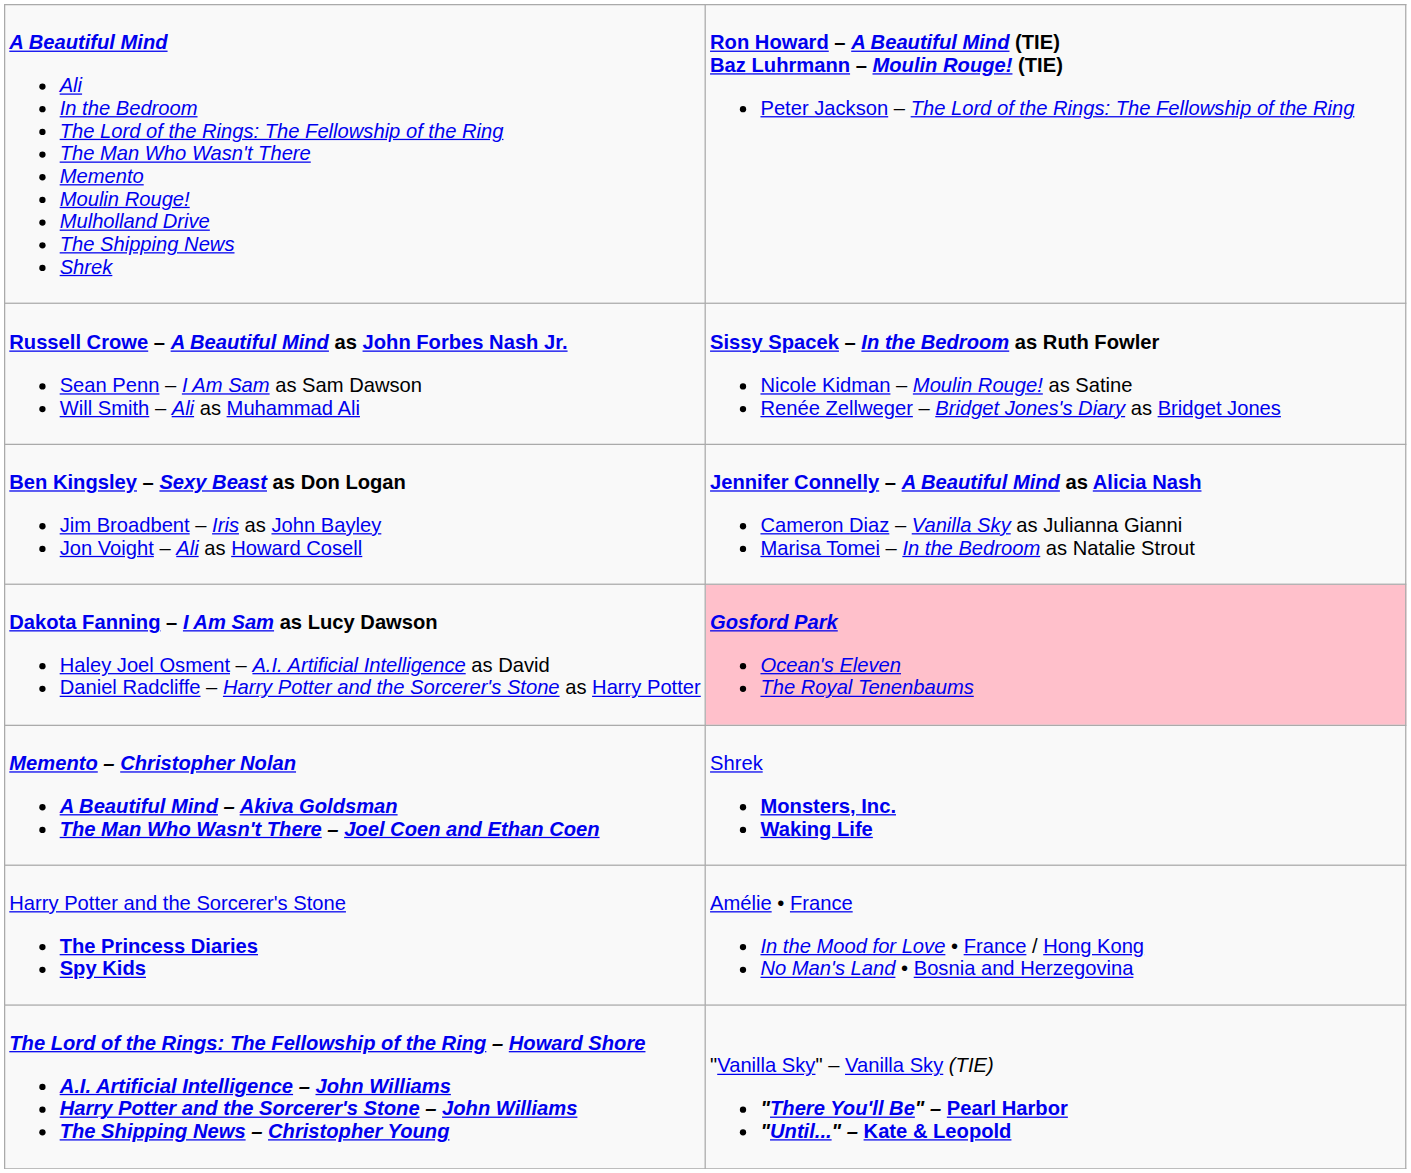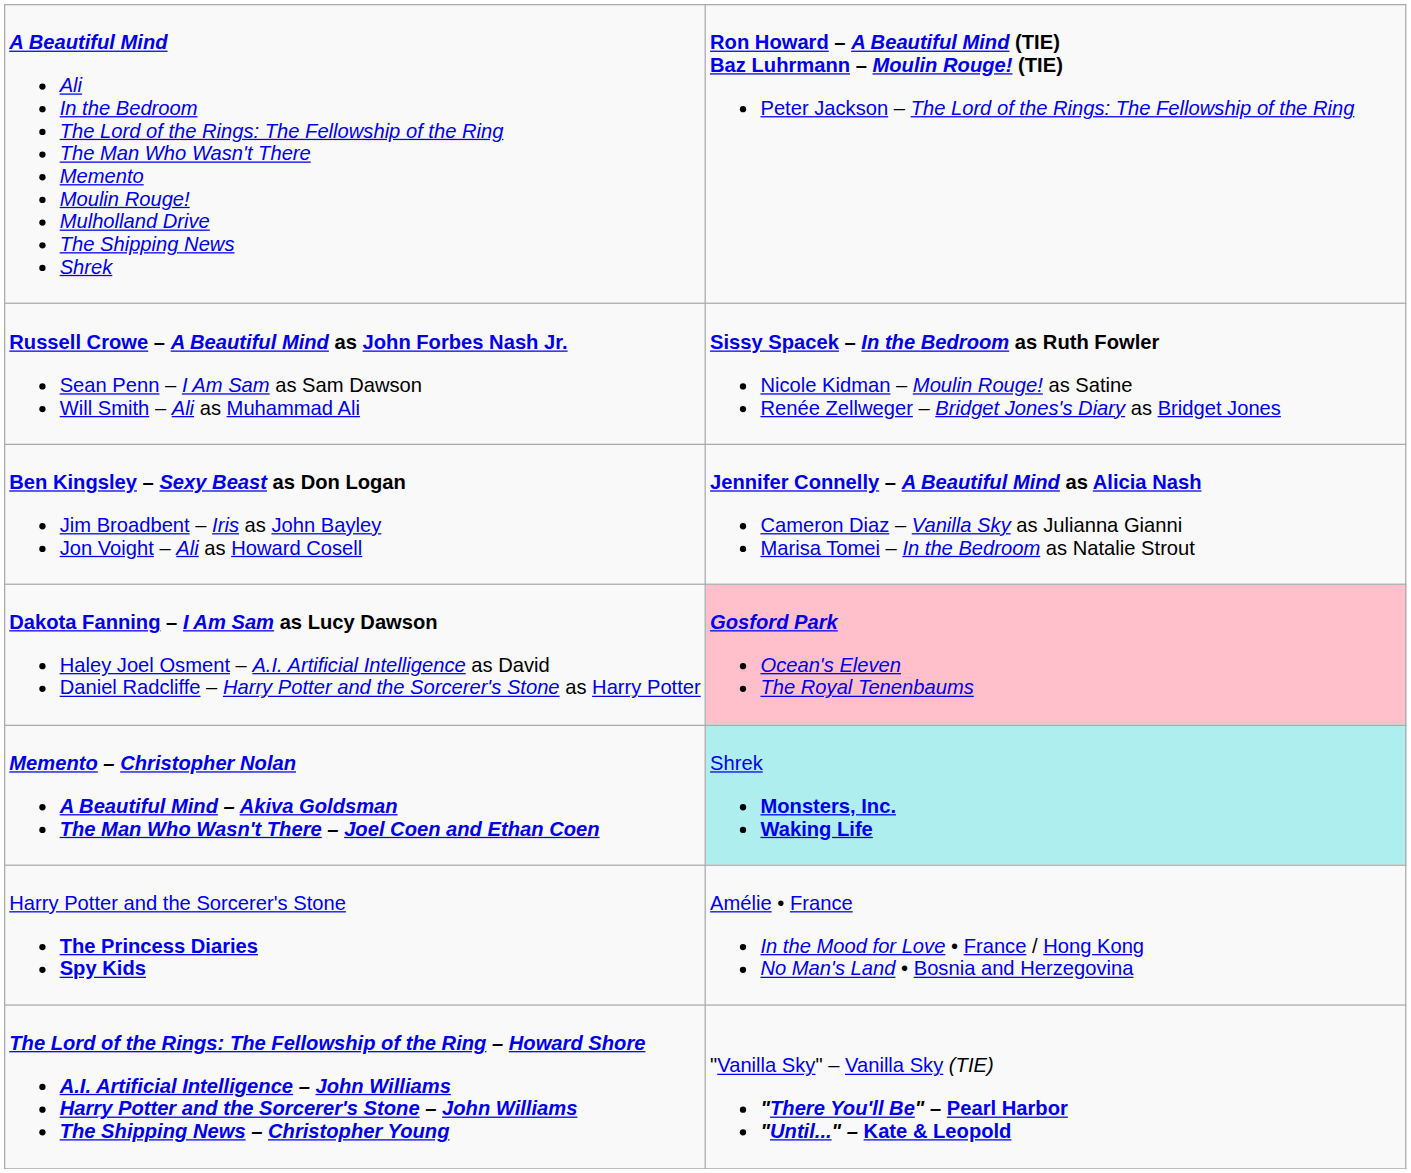(1056, 796) no background -> (1056, 796) paleturquoise background
